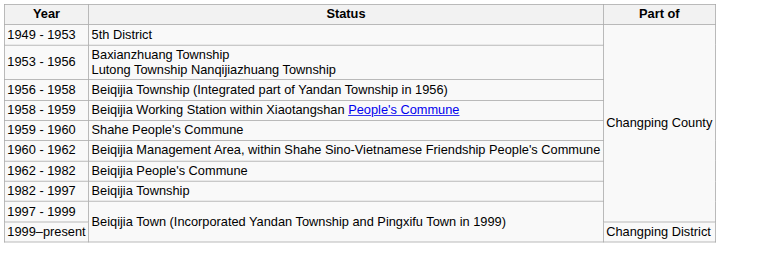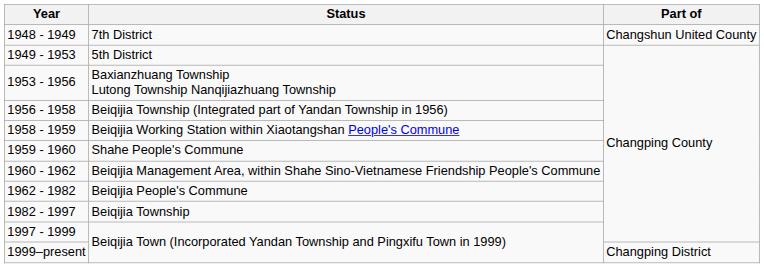+ row: (42, 34)
